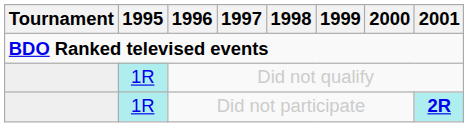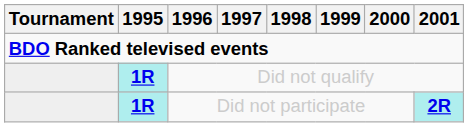(143, 77) normal -> (143, 77) bold
(143, 106) normal -> (143, 106) bold
